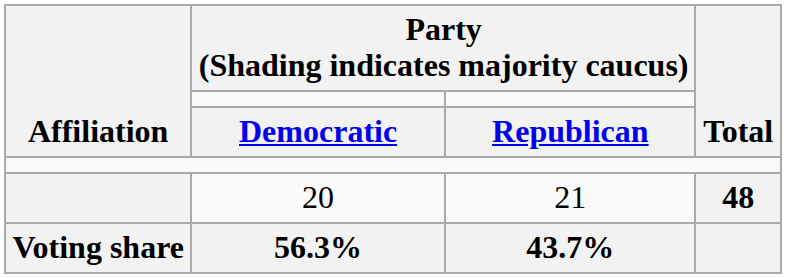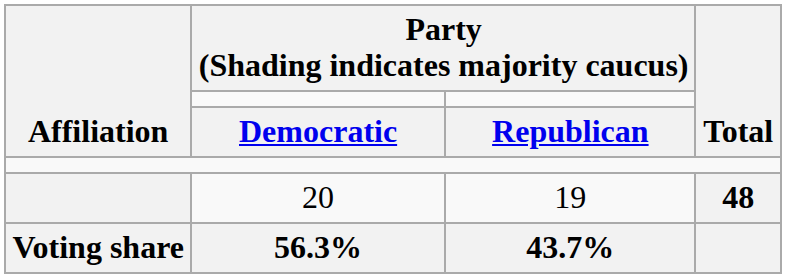(570, 196) 21 -> (570, 196) 19
